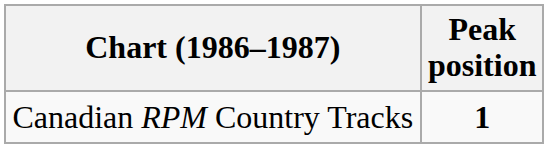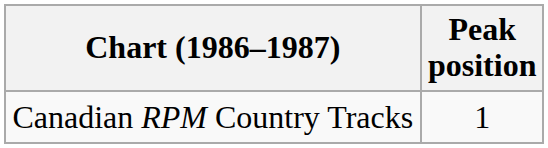(482, 116) bold -> (482, 116) normal
